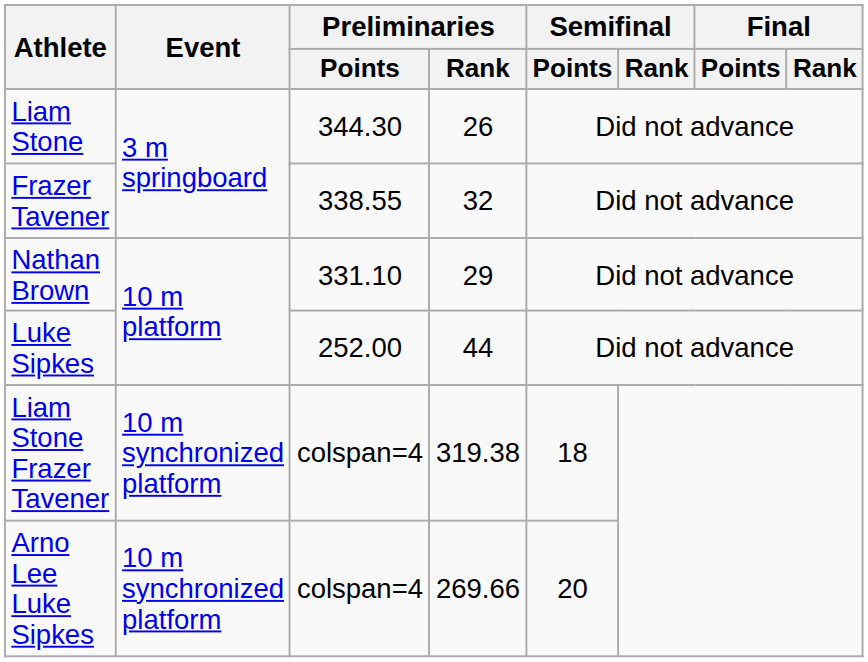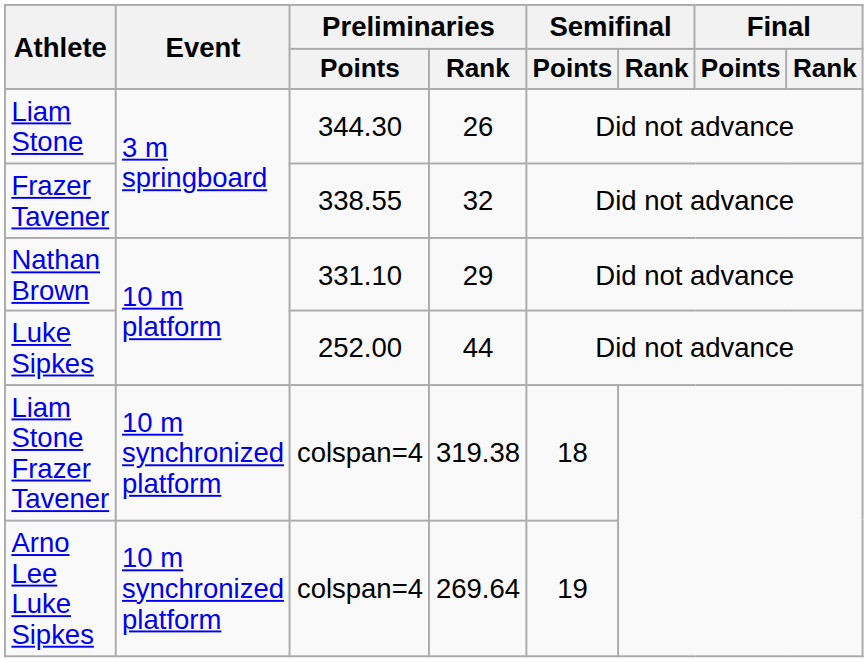(478, 589) 269.66 -> (478, 589) 269.64
(572, 589) 20 -> (572, 589) 19
